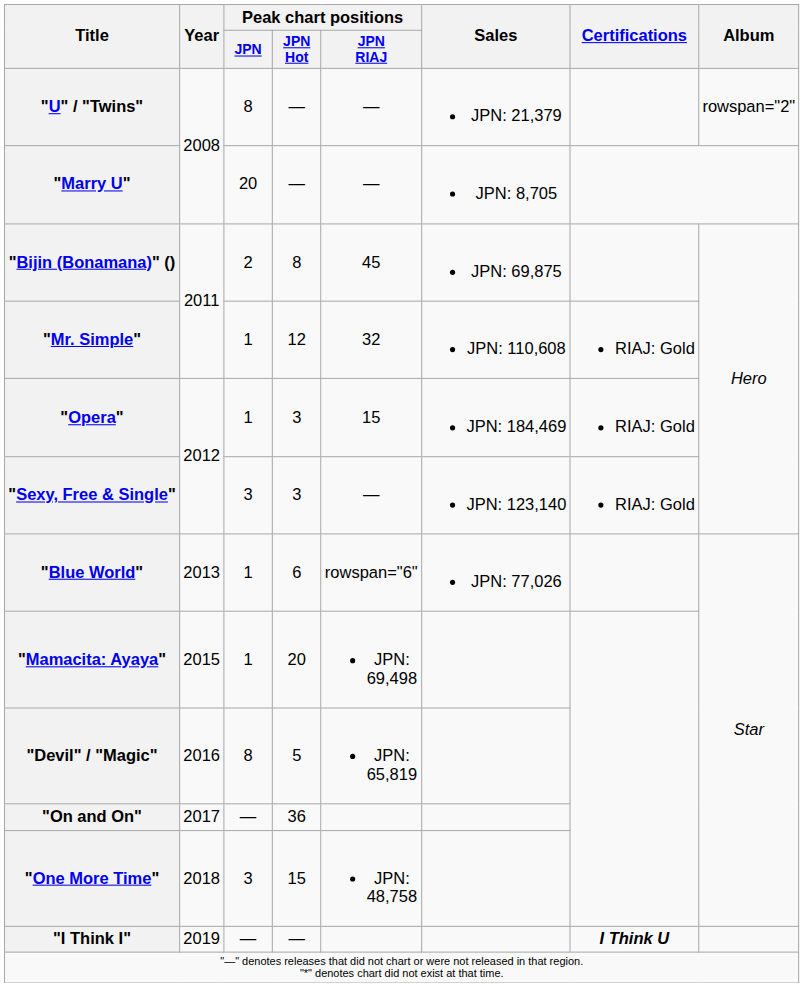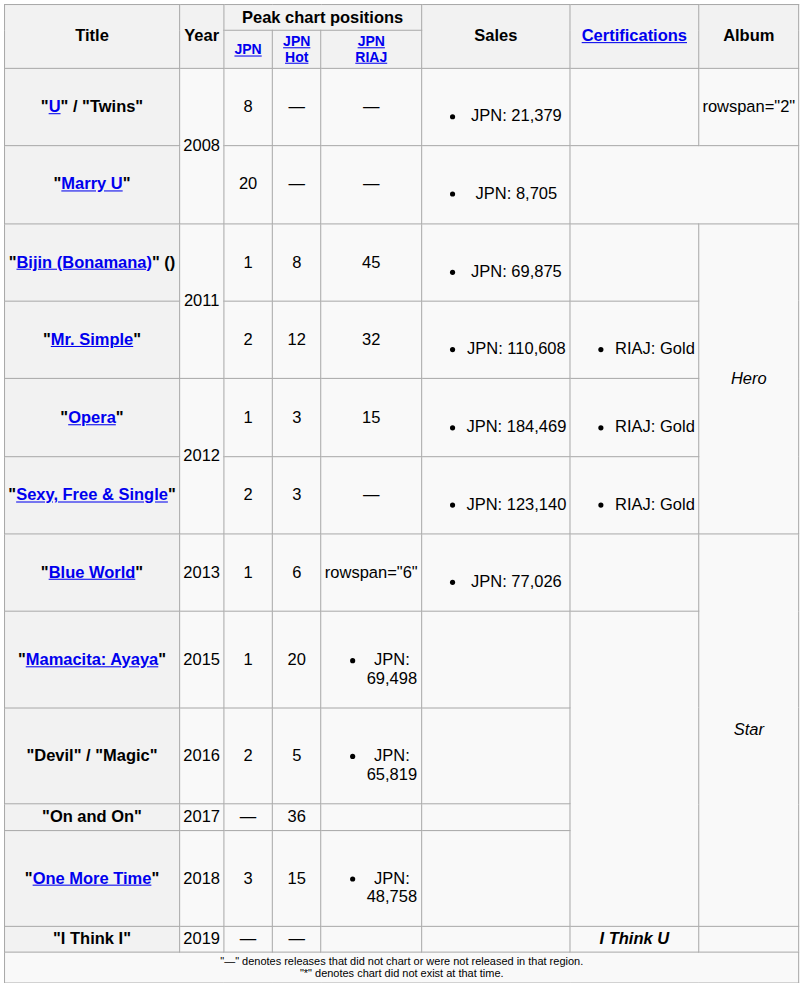(248, 262) 2 -> (248, 262) 1
(248, 339) 1 -> (248, 339) 2
(248, 495) 3 -> (248, 495) 2
(248, 755) 8 -> (248, 755) 2
